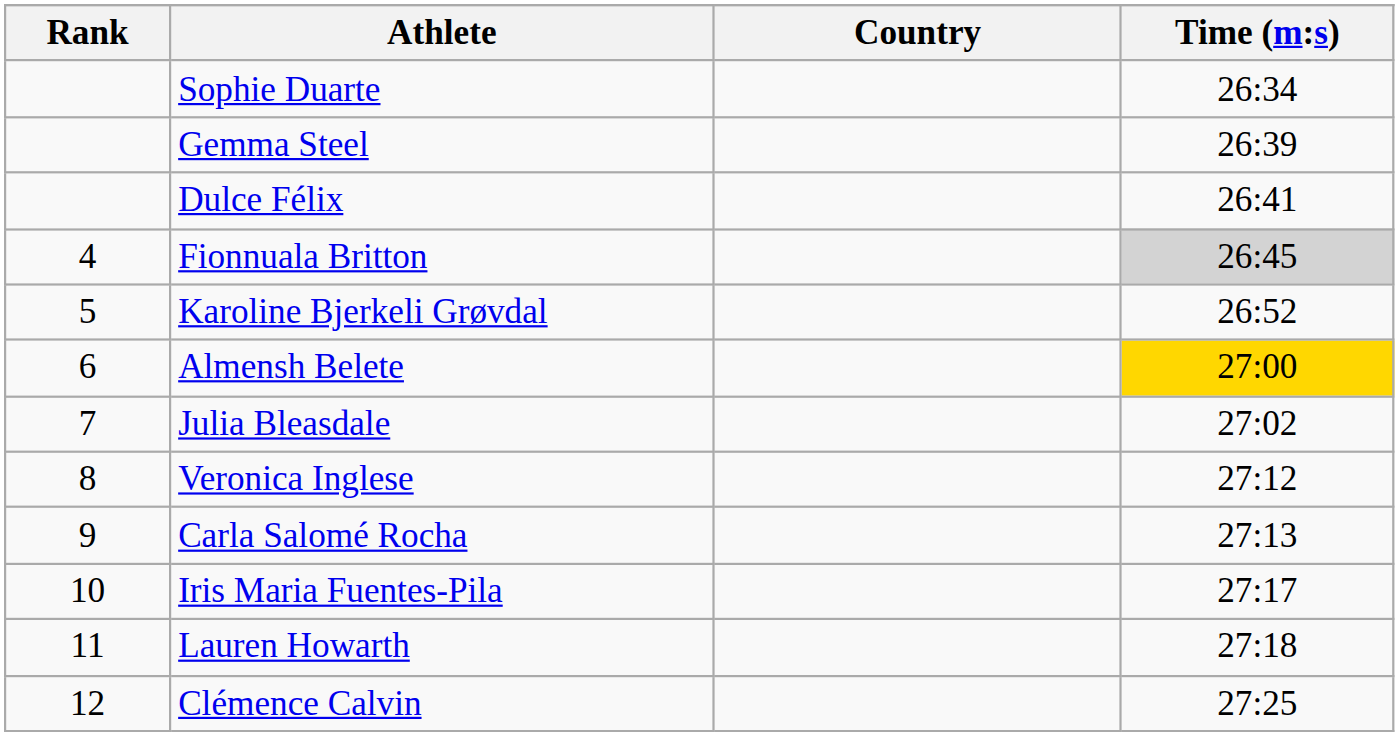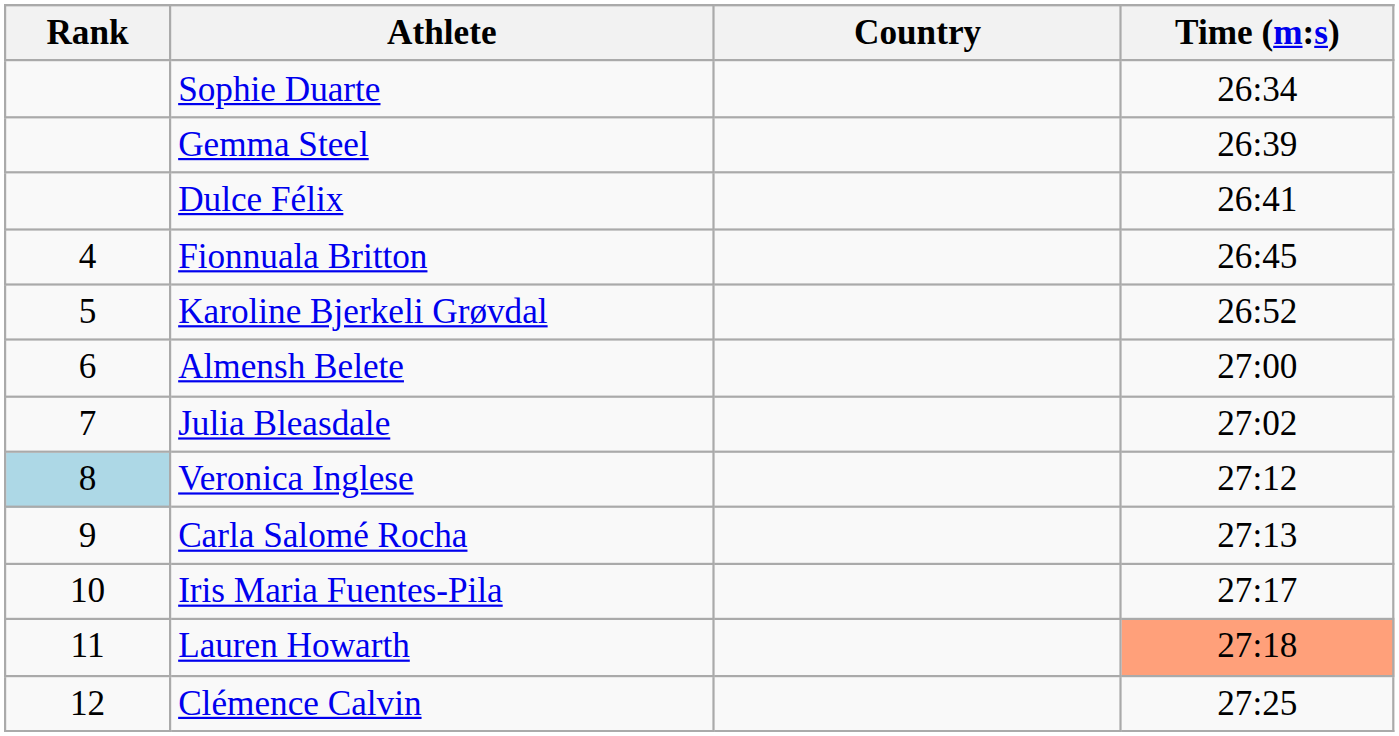(1257, 255) lightgrey background -> (1257, 255) no background
(1257, 367) gold background -> (1257, 367) no background
(88, 479) no background -> (88, 479) lightblue background
(1257, 646) no background -> (1257, 646) lightsalmon background
